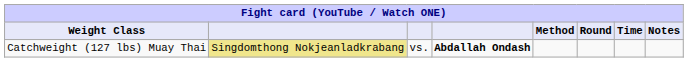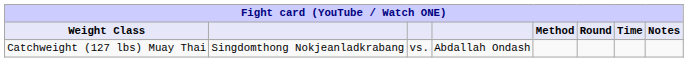(308, 49) khaki background -> (308, 49) no background
(482, 49) bold -> (482, 49) normal
